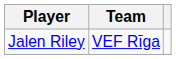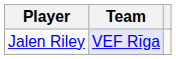(126, 41) no background -> (126, 41) lavender background
